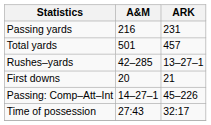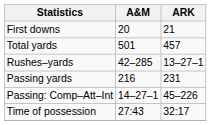rows swapped: (33, 79) <-> (39, 29)
